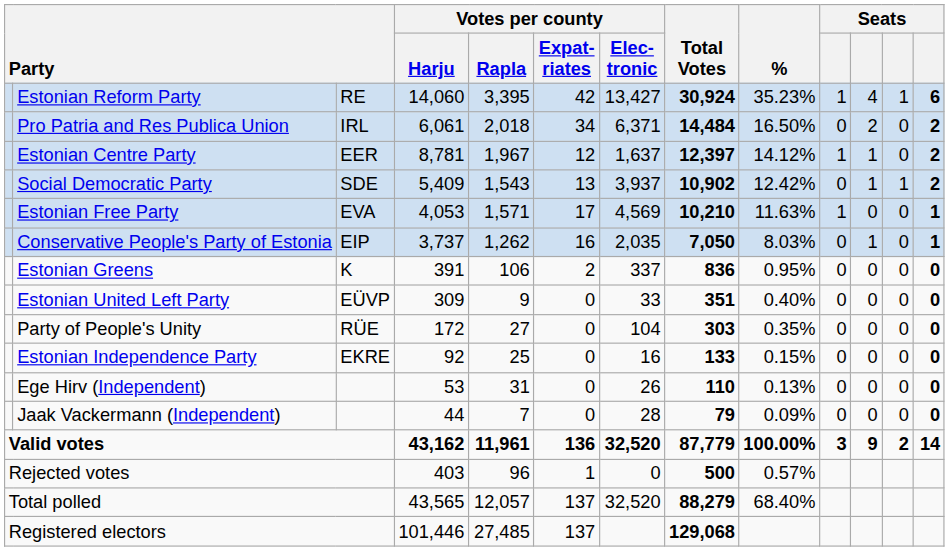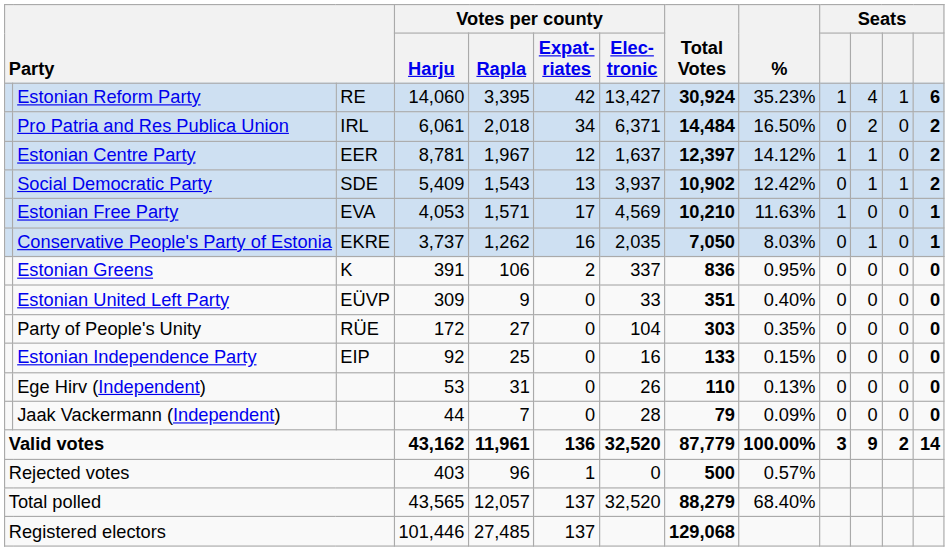(355, 241) EIP -> (365, 241) EKRE
(365, 357) EKRE -> (355, 357) EIP
